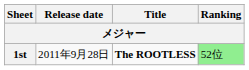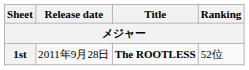(212, 54) lightgreen background -> (212, 54) no background
